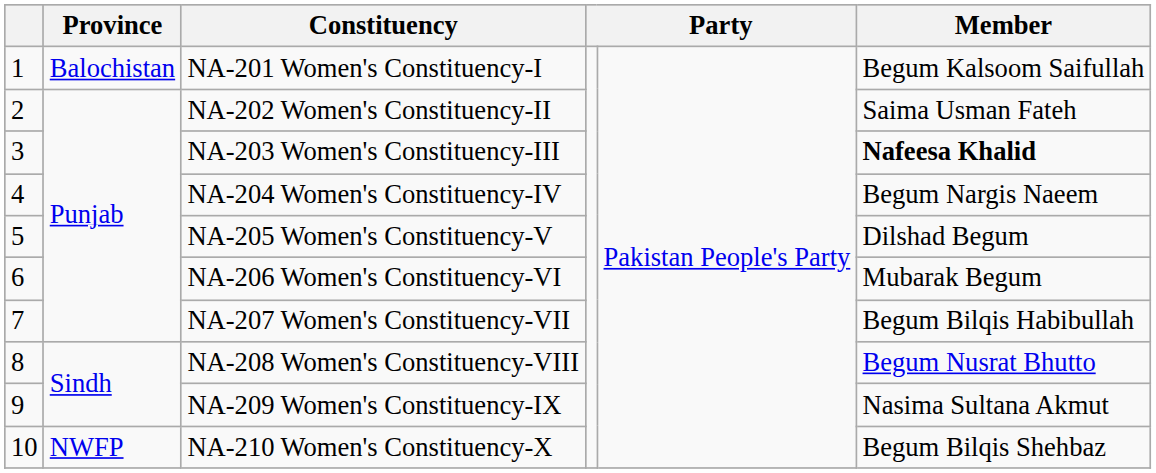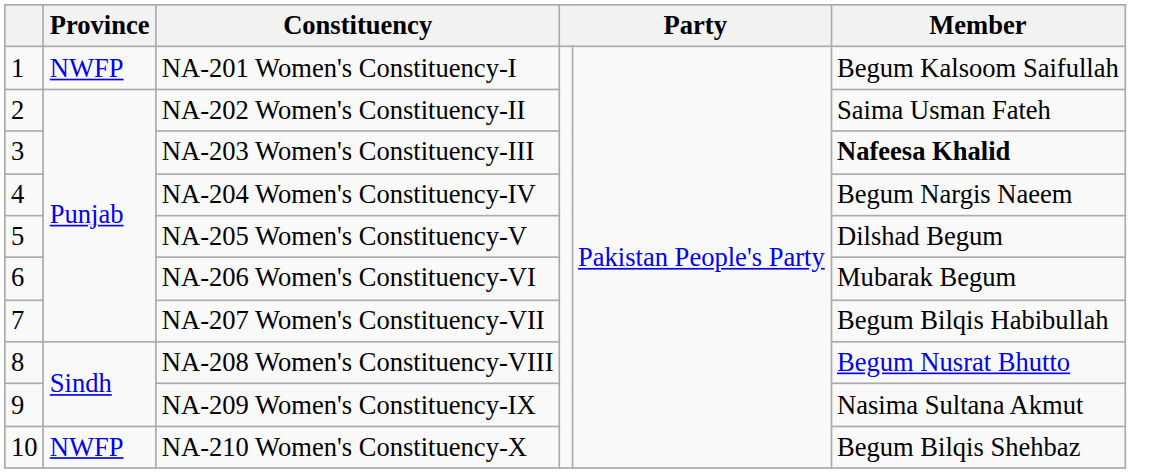(112, 67) Balochistan -> (87, 67) NWFP
